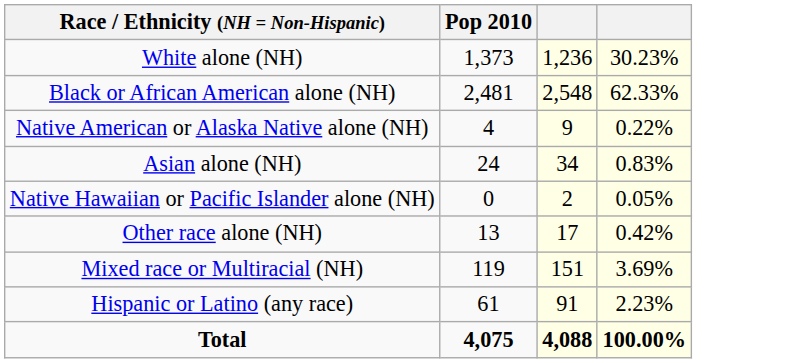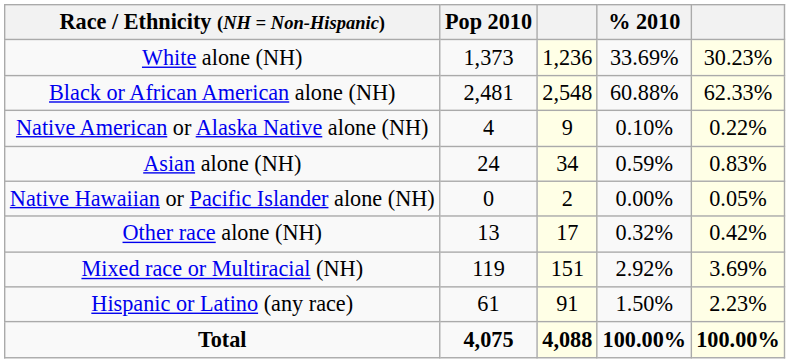+ column: (644, 22)
